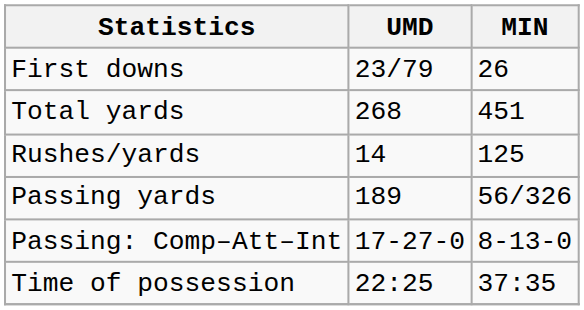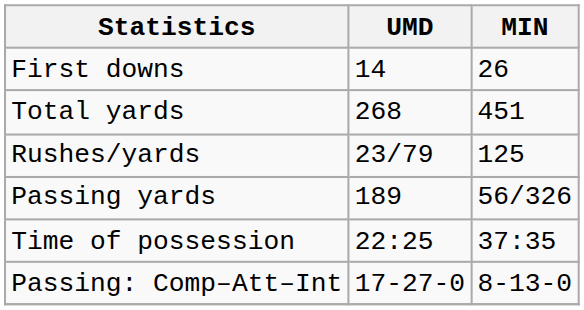(394, 69) 23/79 -> (370, 69) 14
(370, 155) 14 -> (394, 155) 23/79
rows swapped: (177, 241) <-> (153, 283)
